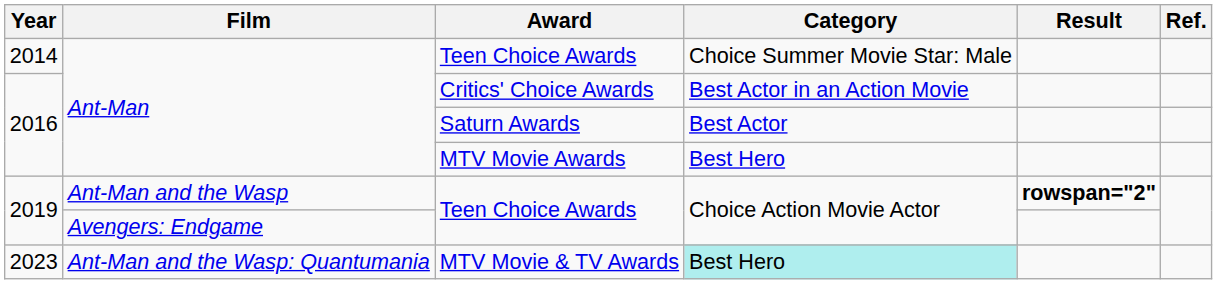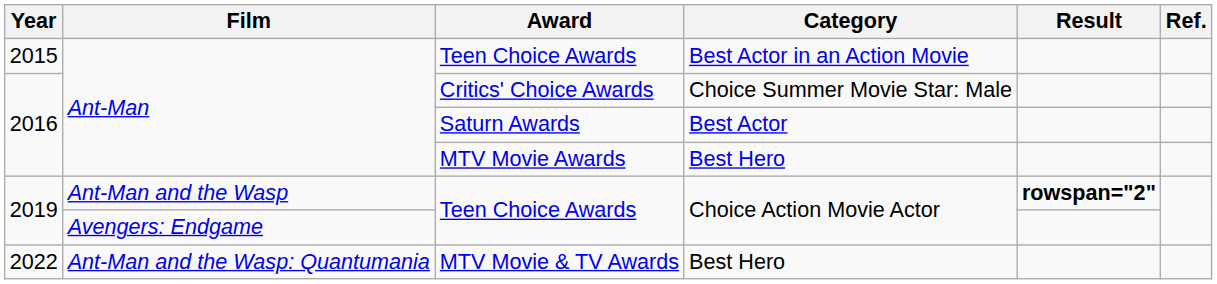(34, 55) 2014 -> (34, 55) 2015
(851, 55) Choice Summer Movie Star: Male -> (829, 55) Best Actor in an Action Movie
(829, 90) Best Actor in an Action Movie -> (851, 90) Choice Summer Movie Star: Male
(34, 261) 2023 -> (34, 261) 2022
(737, 261) paleturquoise background -> (737, 261) no background
